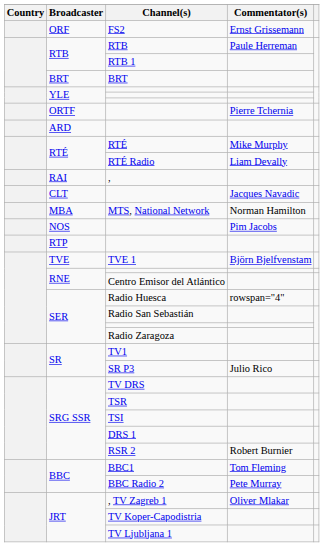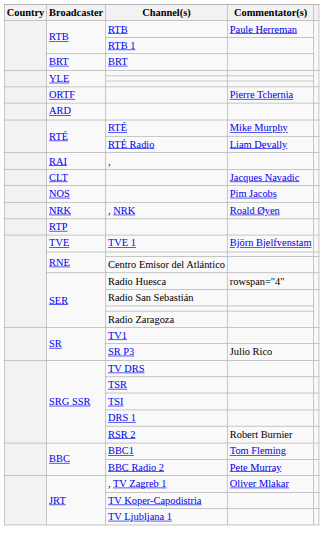- row: (59, 29)
- row: (61, 210)
+ row: (60, 210)
